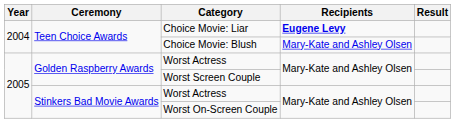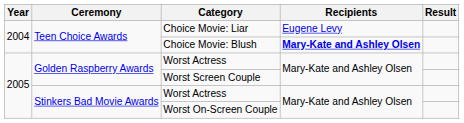(314, 28) bold -> (312, 28) normal
(347, 45) normal -> (351, 45) bold
